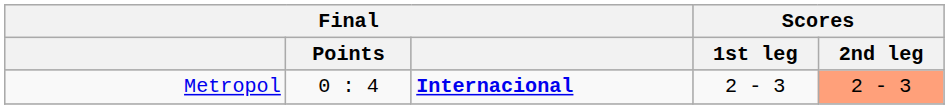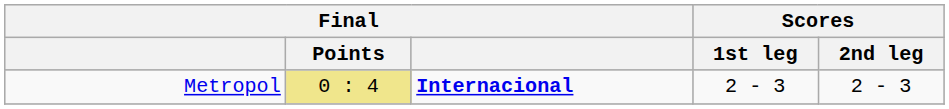(349, 87) no background -> (349, 87) khaki background
(881, 87) lightsalmon background -> (881, 87) no background
